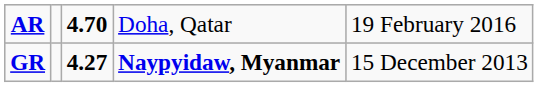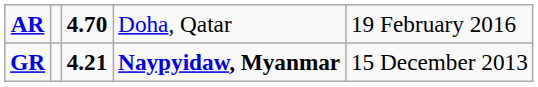(87, 62) 4.27 -> (87, 62) 4.21
